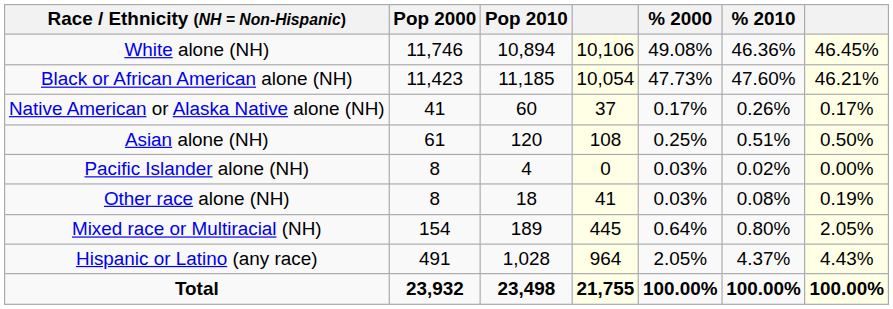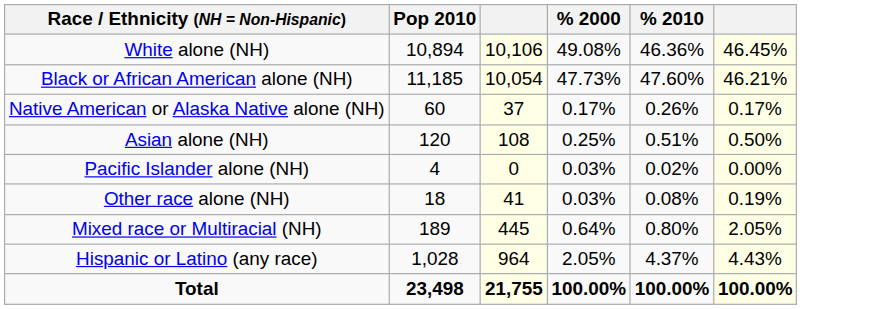- column: (435, 19)
